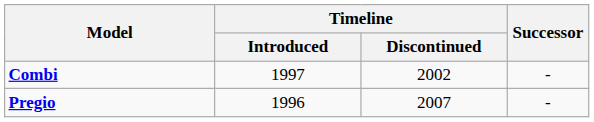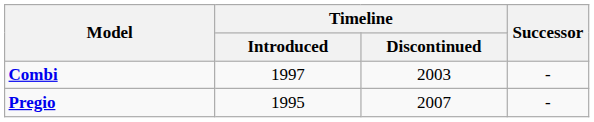(434, 74) 2002 -> (434, 74) 2003
(288, 102) 1996 -> (288, 102) 1995
